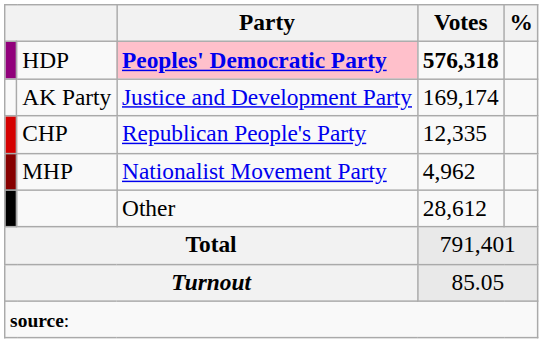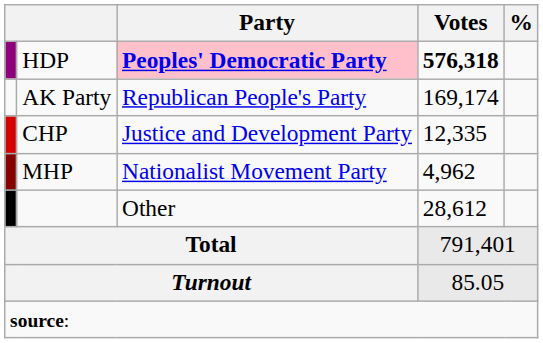(267, 97) Justice and Development Party -> (244, 97) Republican People's Party
(244, 134) Republican People's Party -> (267, 134) Justice and Development Party
